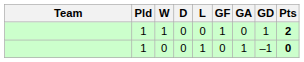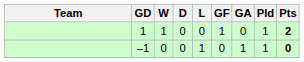columns swapped: (143, 13) <-> (266, 13)
